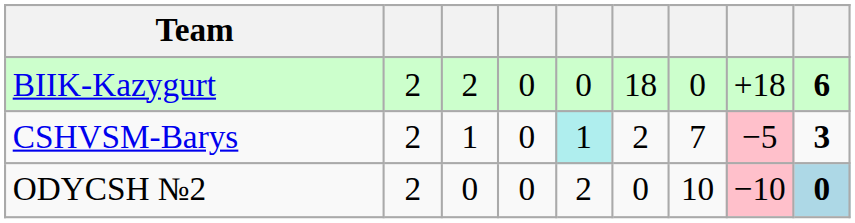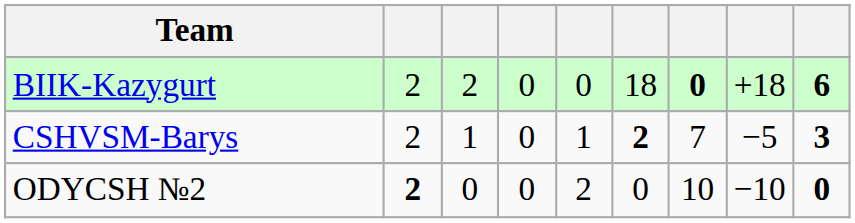(698, 83) normal -> (698, 83) bold
(584, 136) paleturquoise background -> (584, 136) no background
(641, 136) normal -> (641, 136) bold
(760, 136) pink background -> (760, 136) no background
(413, 189) normal -> (413, 189) bold
(760, 189) pink background -> (760, 189) no background
(822, 189) lightblue background -> (822, 189) no background
